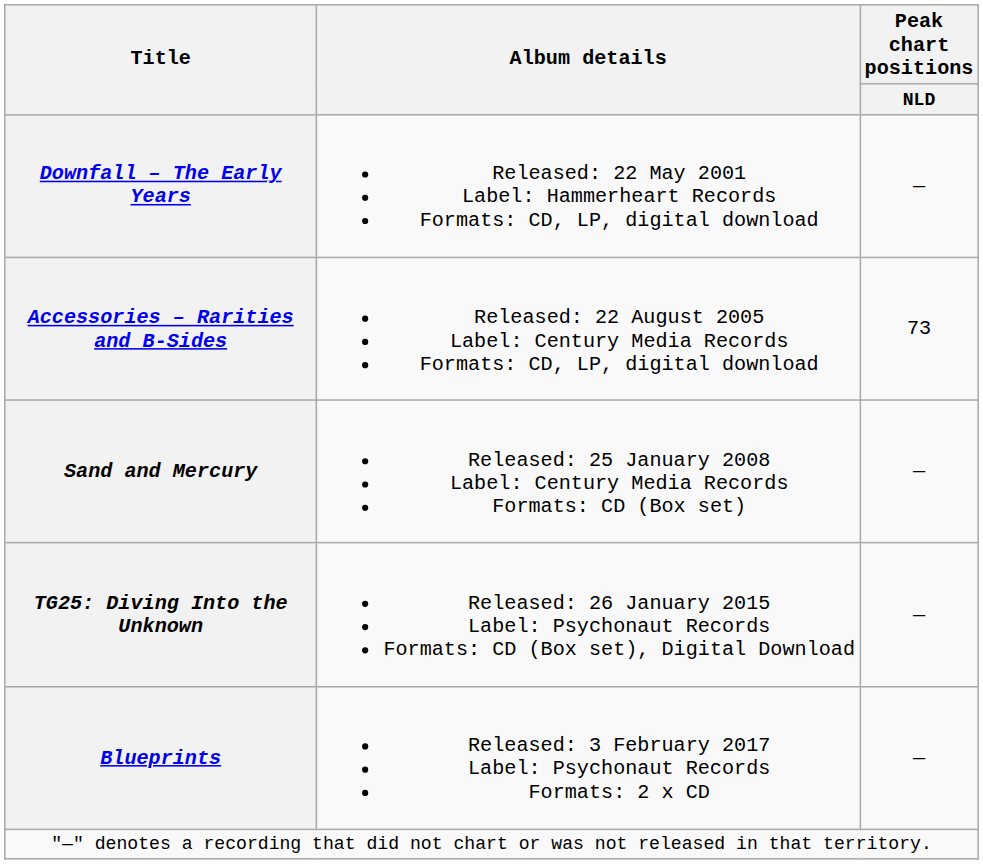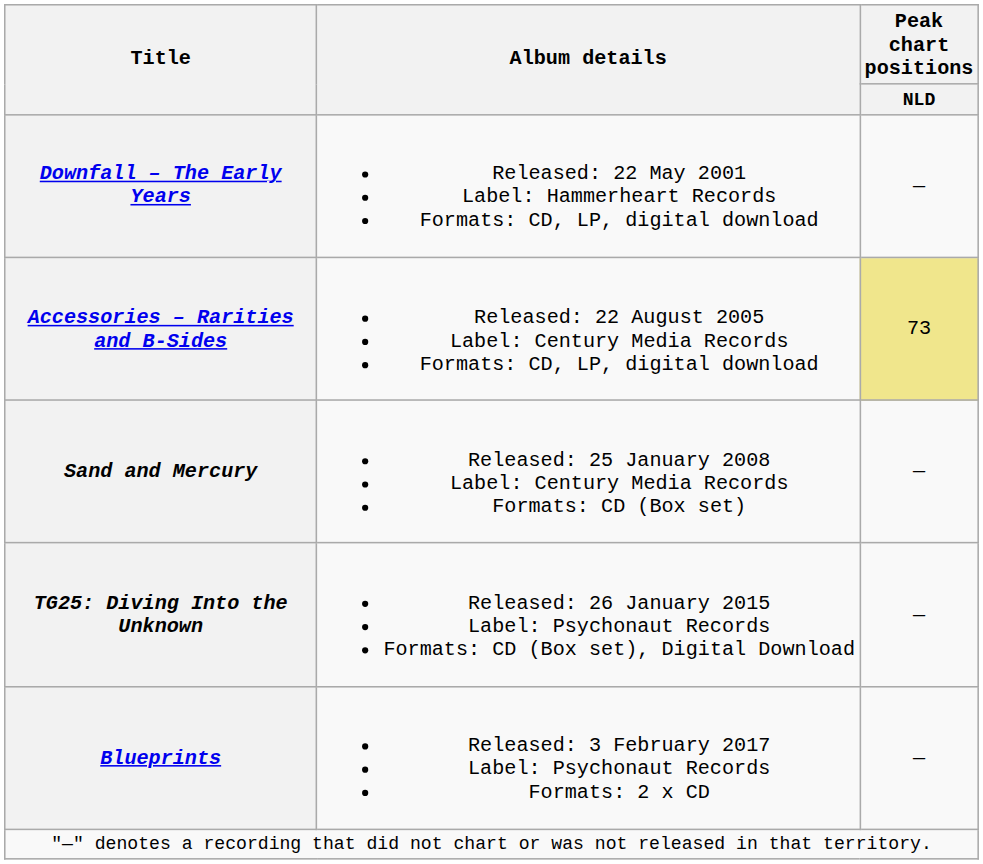(919, 329) no background -> (919, 329) khaki background
